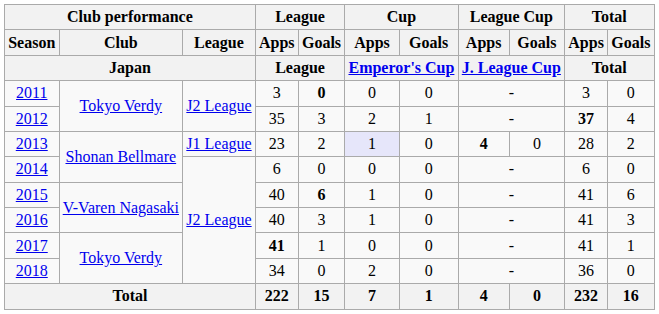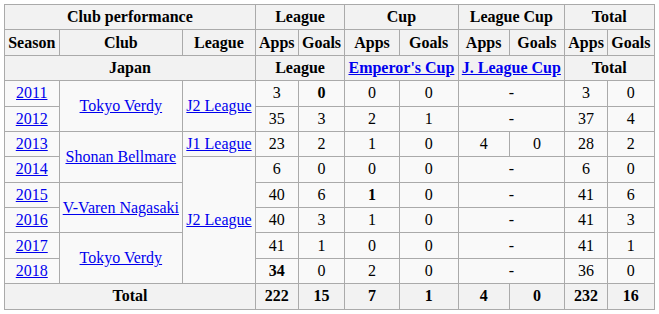(586, 118) bold -> (586, 118) normal
(372, 144) lavender background -> (372, 144) no background
(484, 144) bold -> (484, 144) normal
(322, 194) bold -> (322, 194) normal
(372, 194) normal -> (372, 194) bold
(277, 245) bold -> (277, 245) normal
(277, 270) normal -> (277, 270) bold
